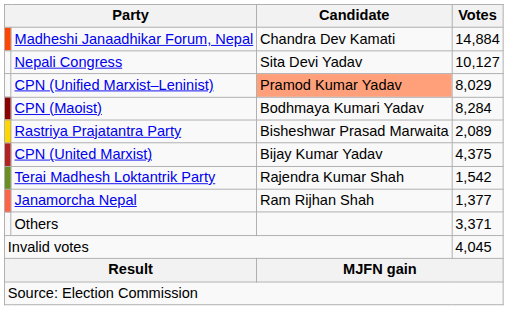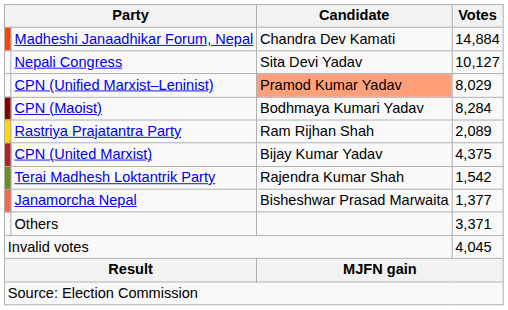(354, 131) Bisheshwar Prasad Marwaita -> (317, 131) Ram Rijhan Shah
(317, 200) Ram Rijhan Shah -> (354, 200) Bisheshwar Prasad Marwaita
